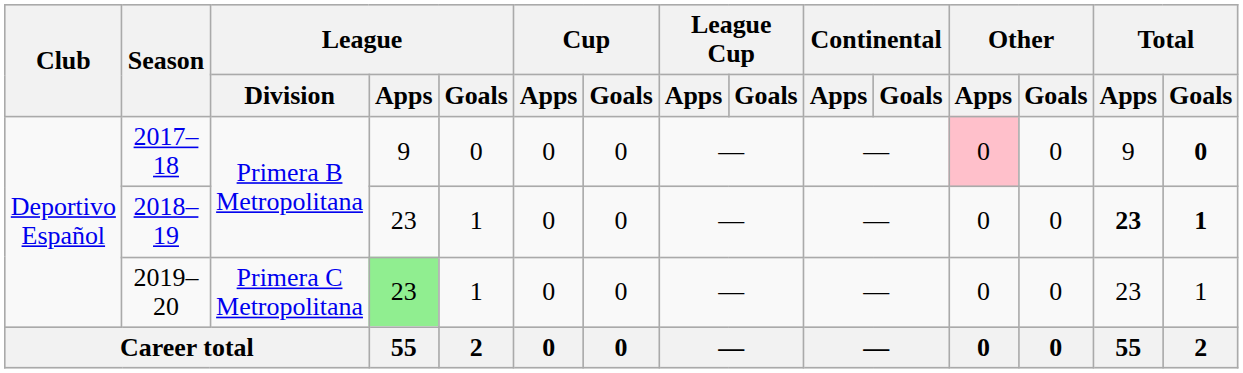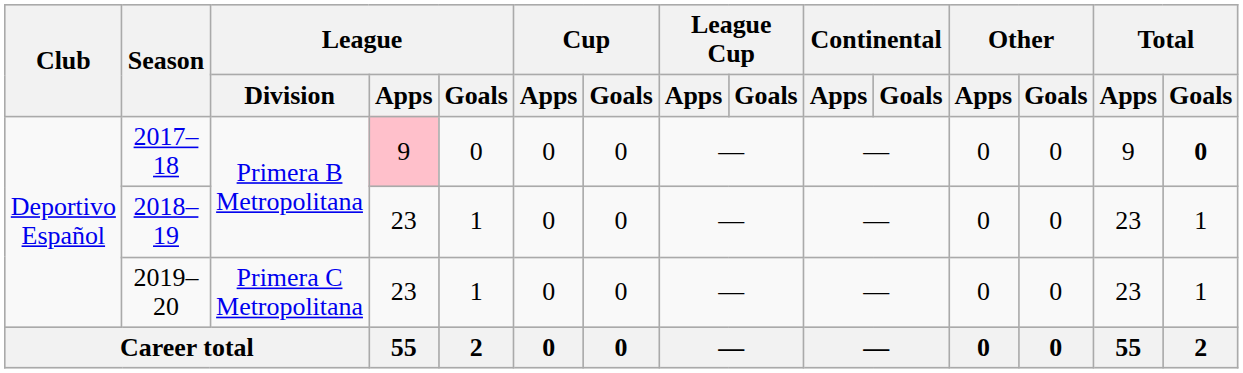(404, 151) no background -> (404, 151) pink background
(983, 151) pink background -> (983, 151) no background
(1128, 221) bold -> (1128, 221) normal
(1201, 221) bold -> (1201, 221) normal
(404, 291) lightgreen background -> (404, 291) no background
